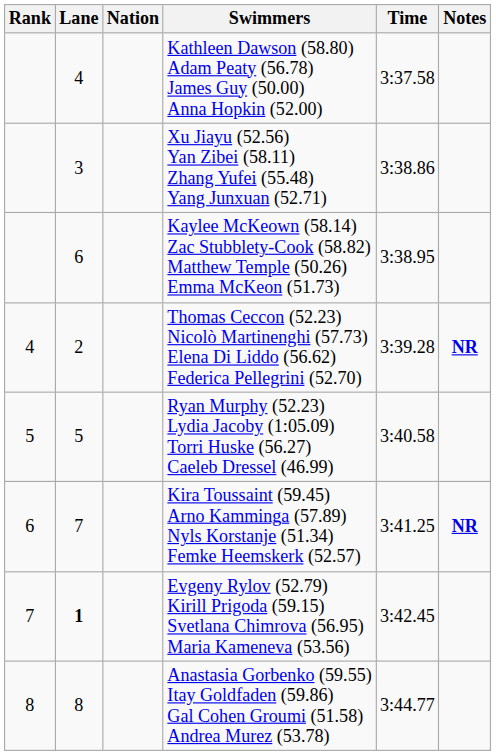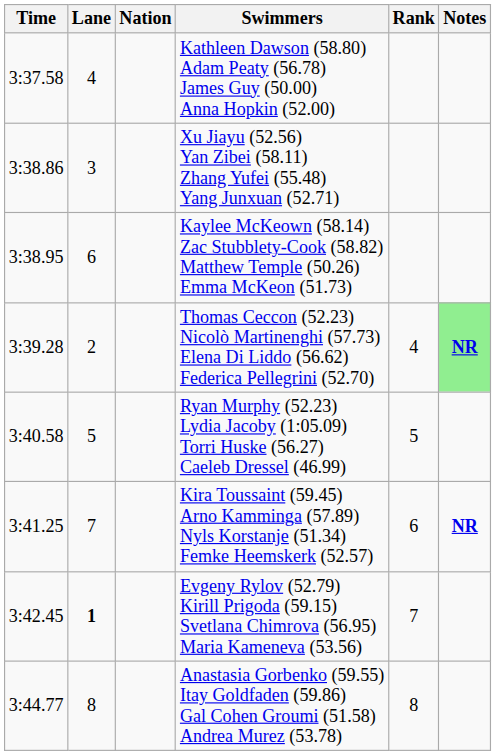columns swapped: (30, 18) <-> (407, 18)
(465, 347) no background -> (465, 347) lightgreen background
